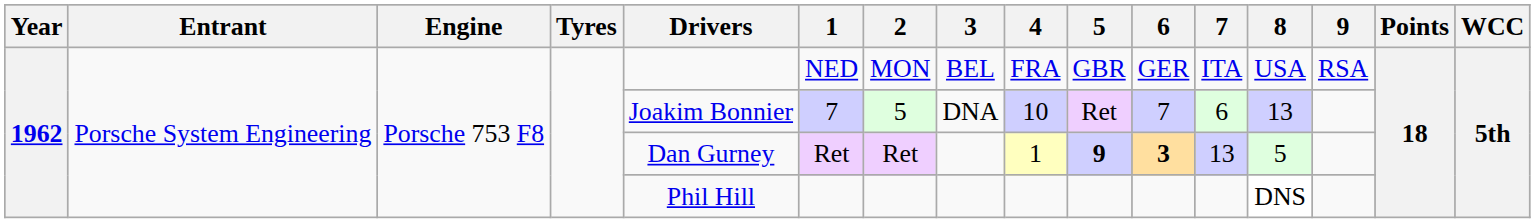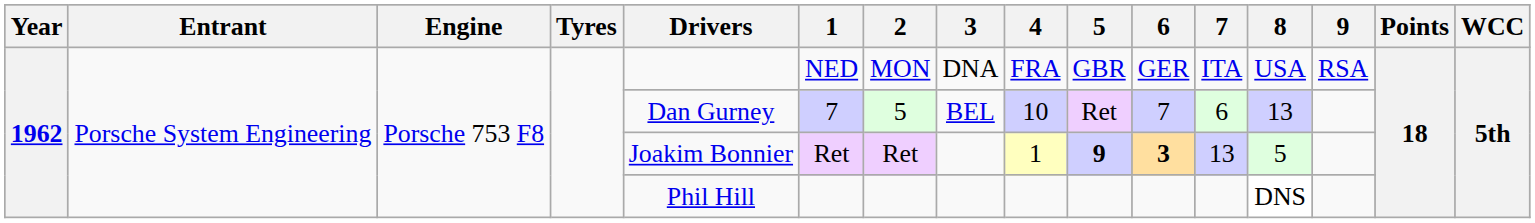(970, 68) BEL -> (970, 68) DNA
(711, 111) Joakim Bonnier -> (711, 111) Dan Gurney
(970, 111) DNA -> (970, 111) BEL
(711, 153) Dan Gurney -> (711, 153) Joakim Bonnier
